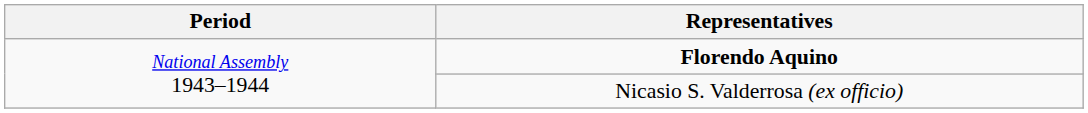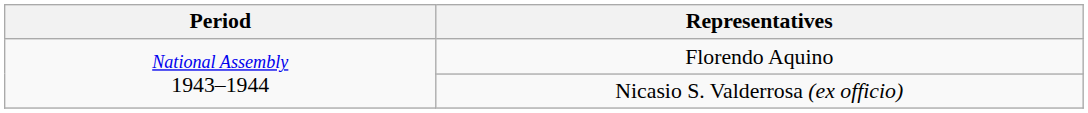(759, 56) bold -> (759, 56) normal
